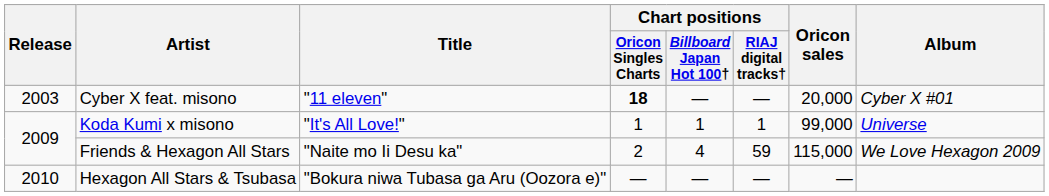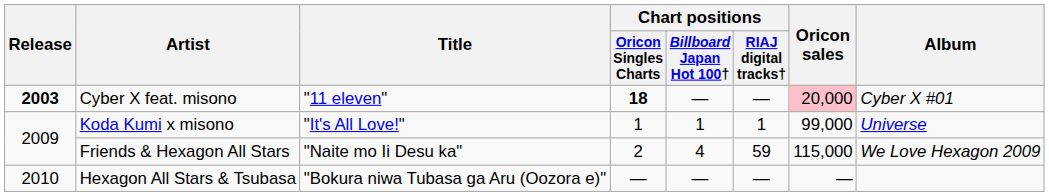(40, 98) normal -> (40, 98) bold
(827, 98) no background -> (827, 98) pink background
